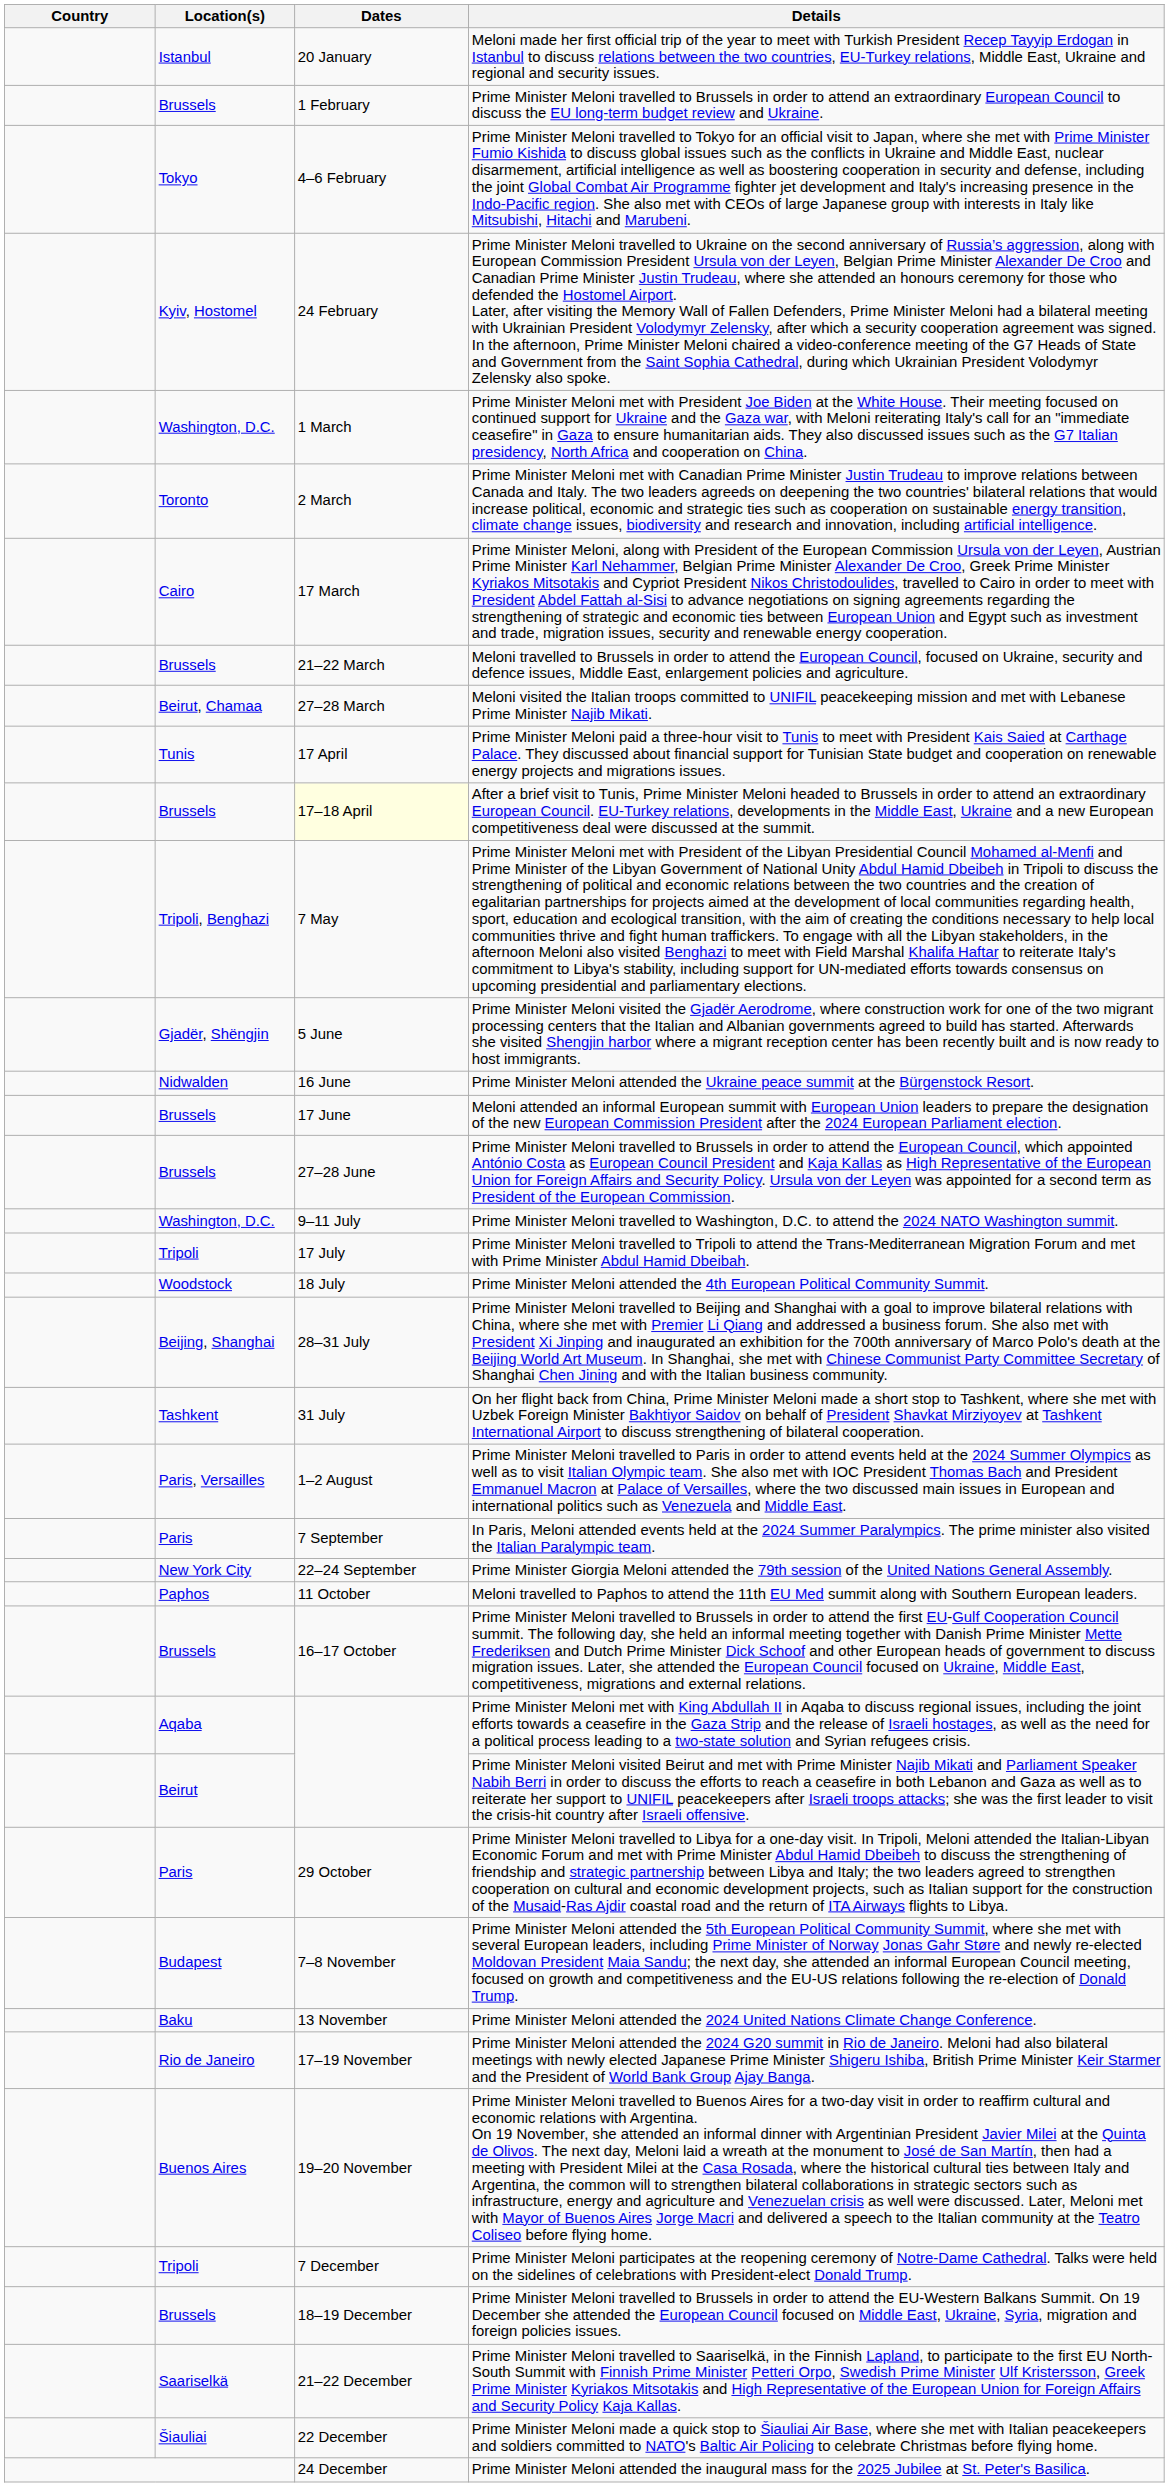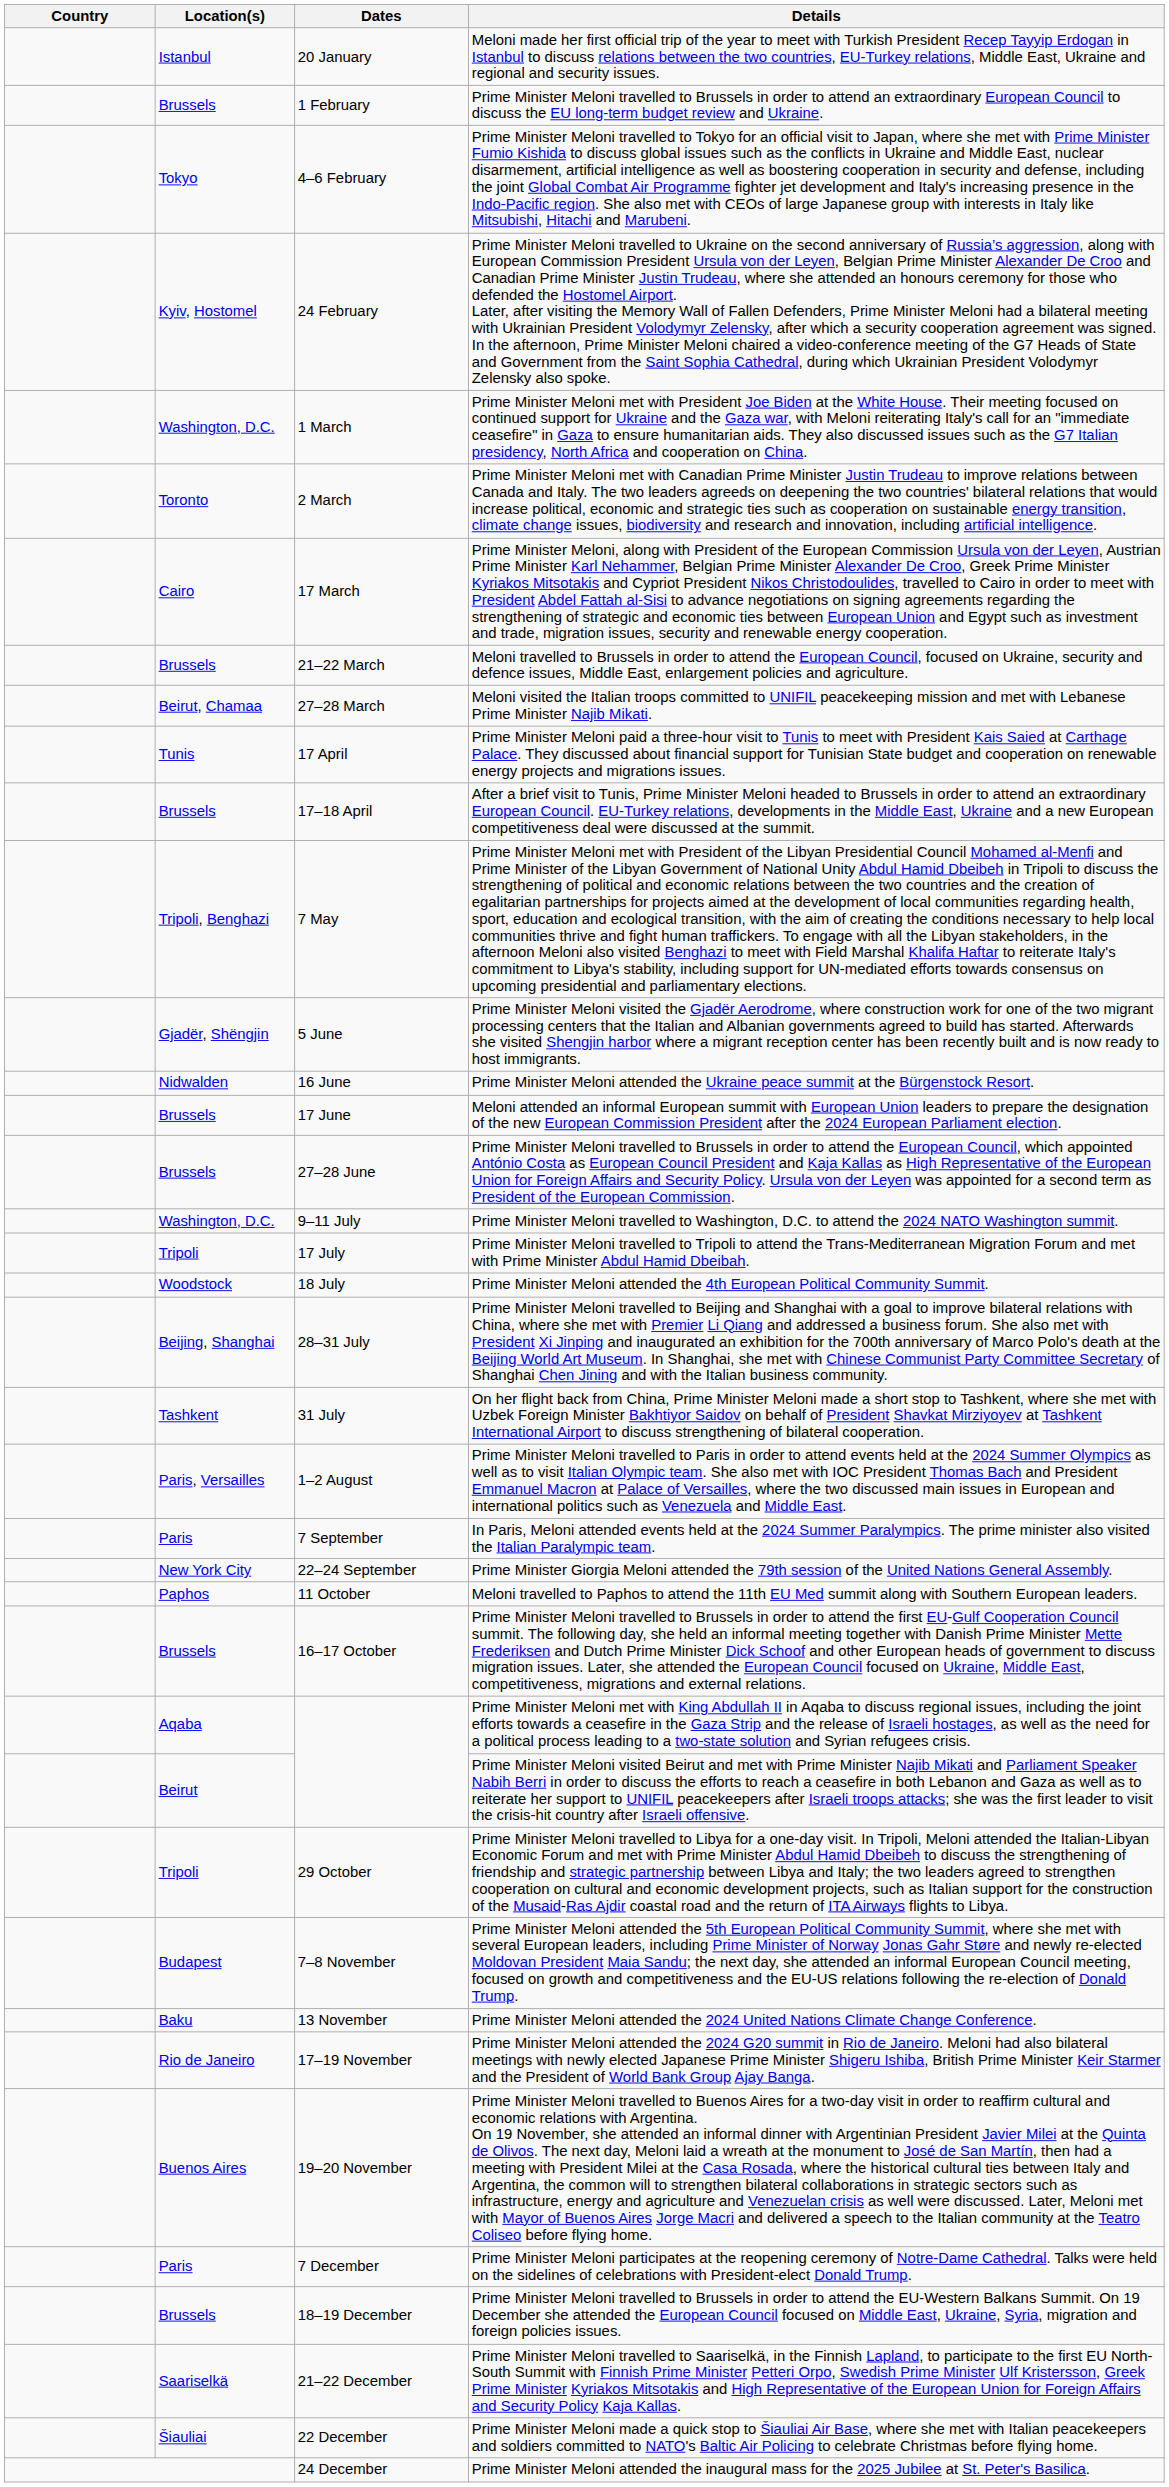(335, 811) lightyellow background -> (335, 811) no background
(176, 1872) Paris -> (179, 1872) Tripoli
(179, 2266) Tripoli -> (176, 2266) Paris
